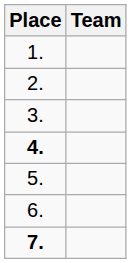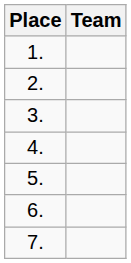(35, 147) bold -> (35, 147) normal
(35, 242) bold -> (35, 242) normal
